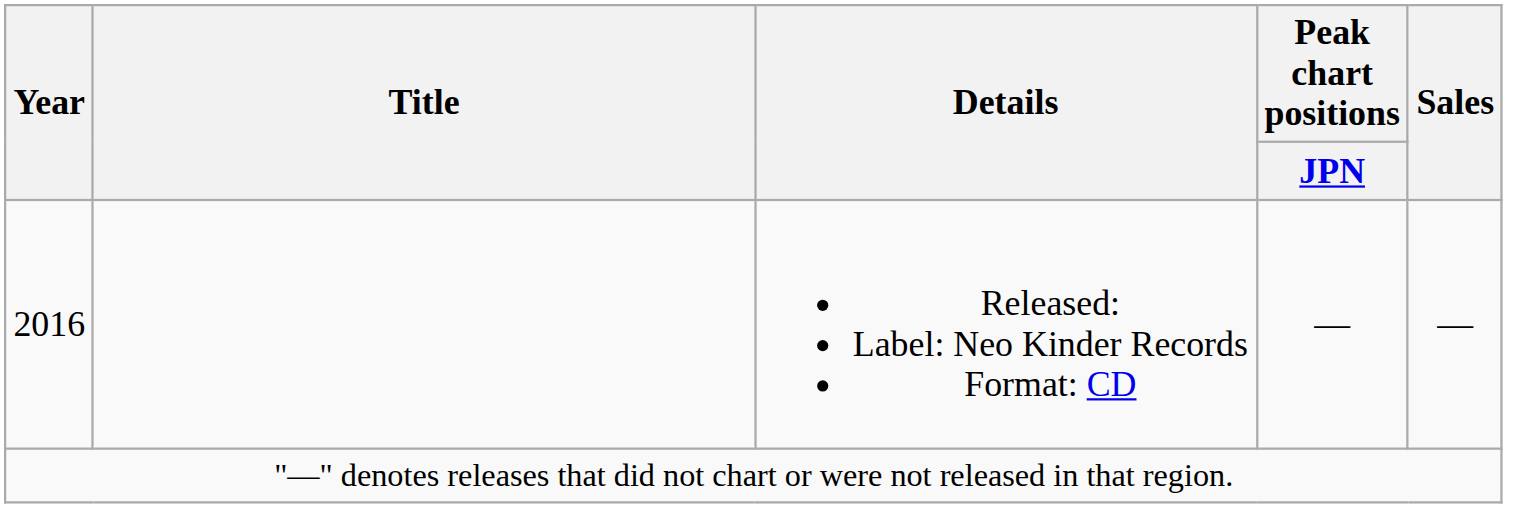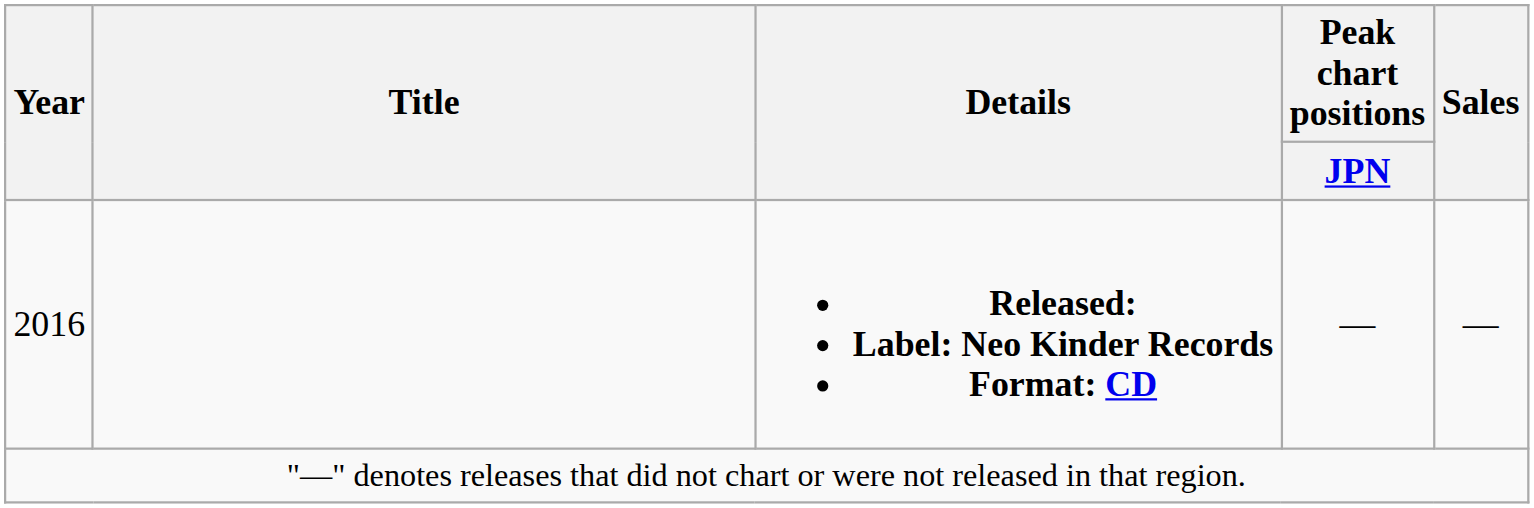(1006, 344) normal -> (1018, 344) bold
